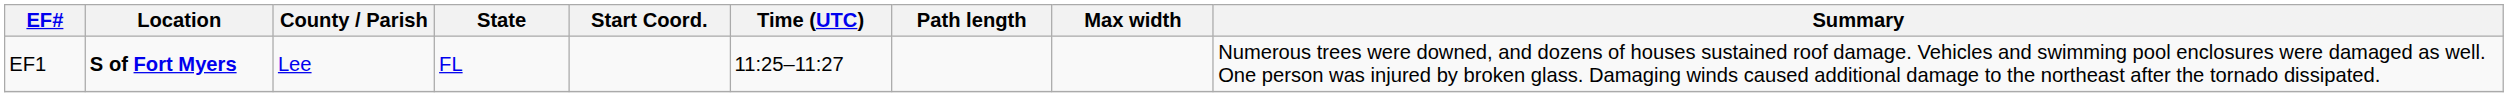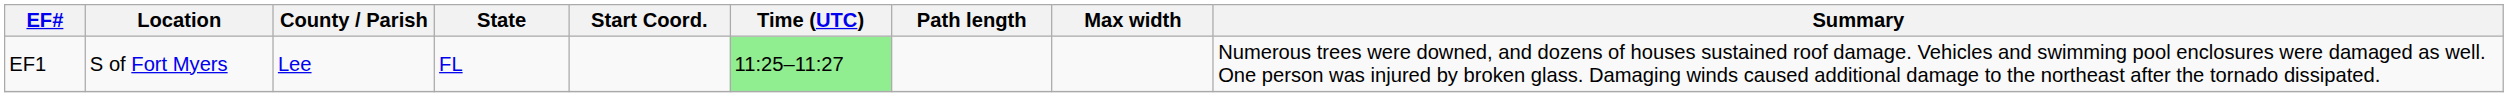(163, 63) bold -> (159, 63) normal
(789, 63) no background -> (789, 63) lightgreen background
